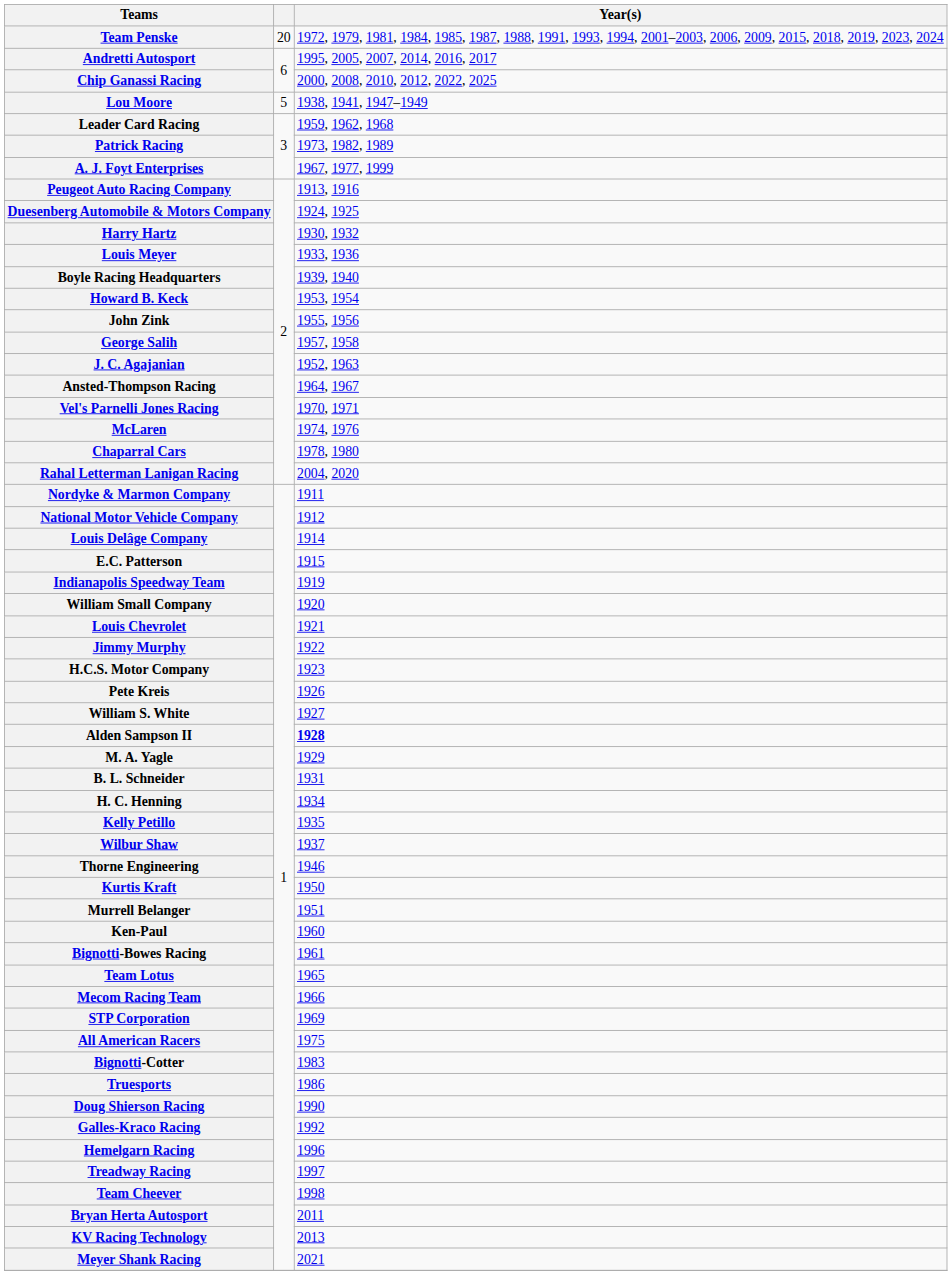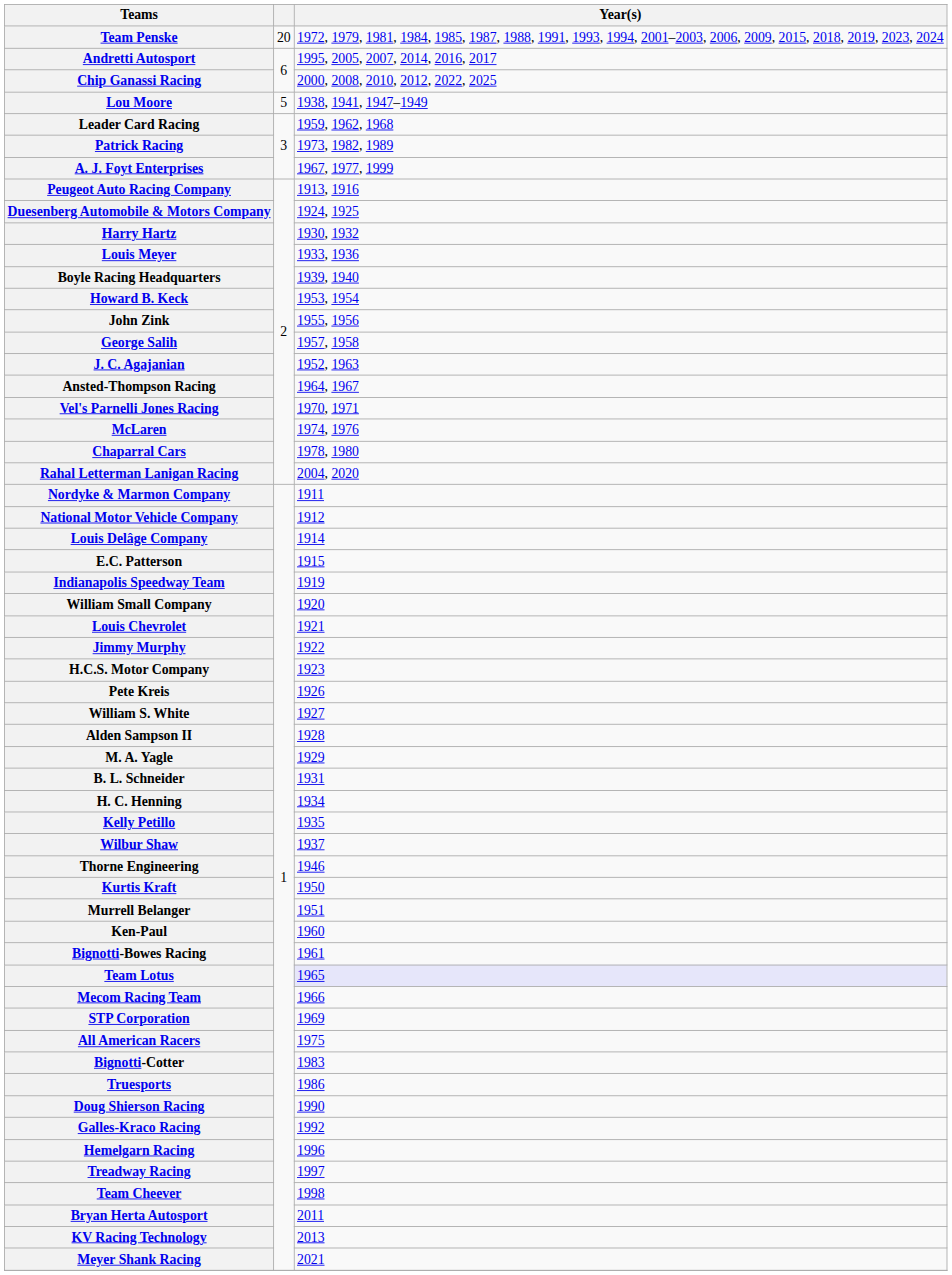(311, 735) bold -> (311, 735) normal
(311, 975) no background -> (311, 975) lavender background
